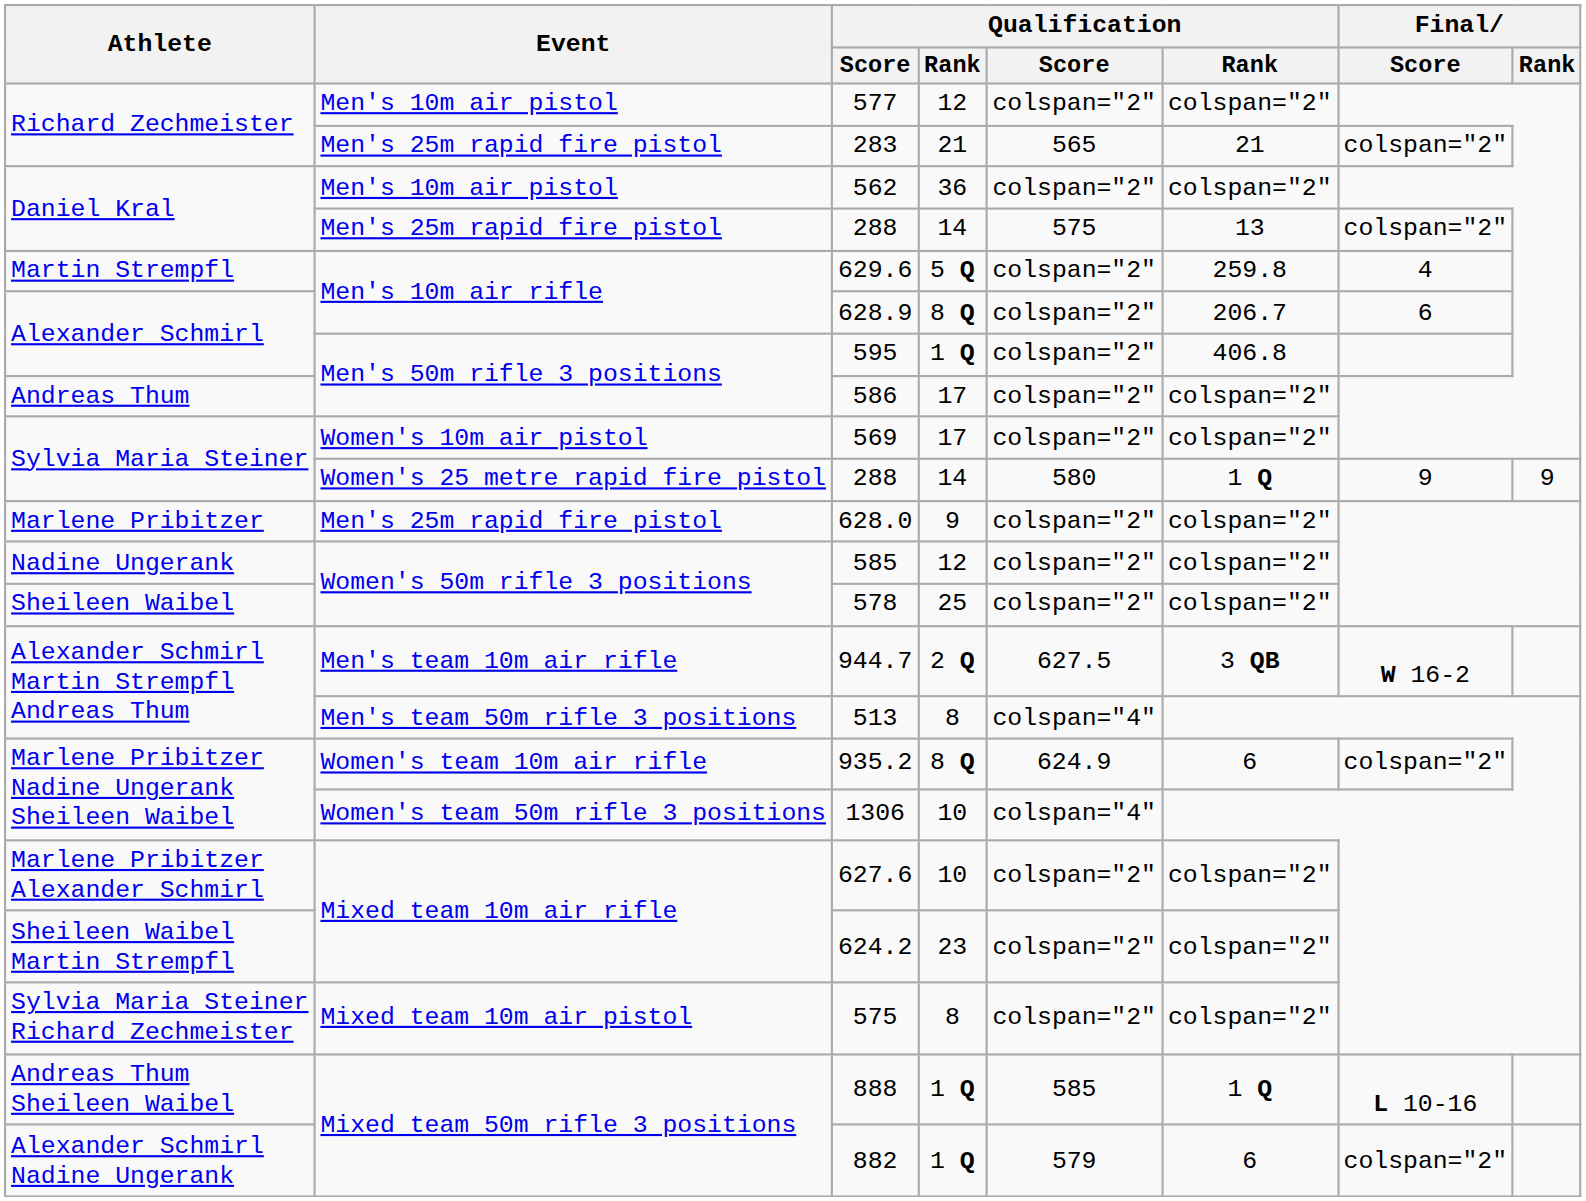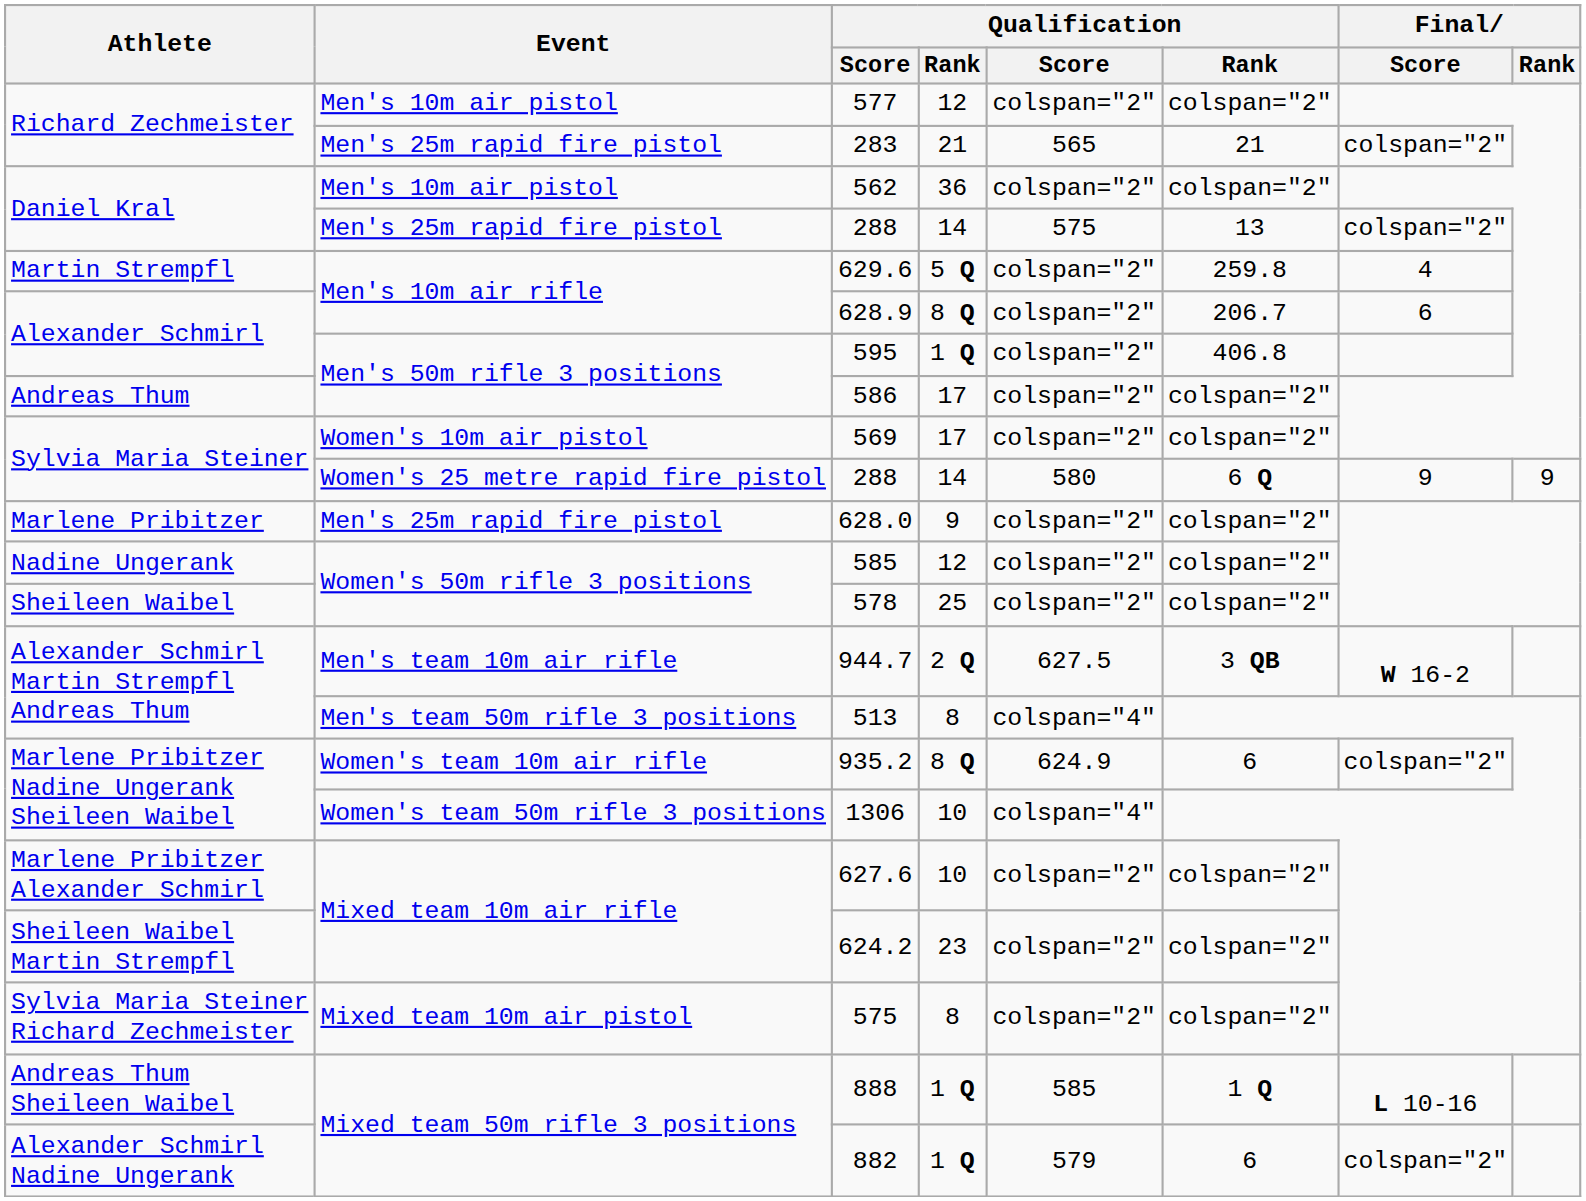(1250, 479) 1 Q -> (1250, 479) 6 Q
